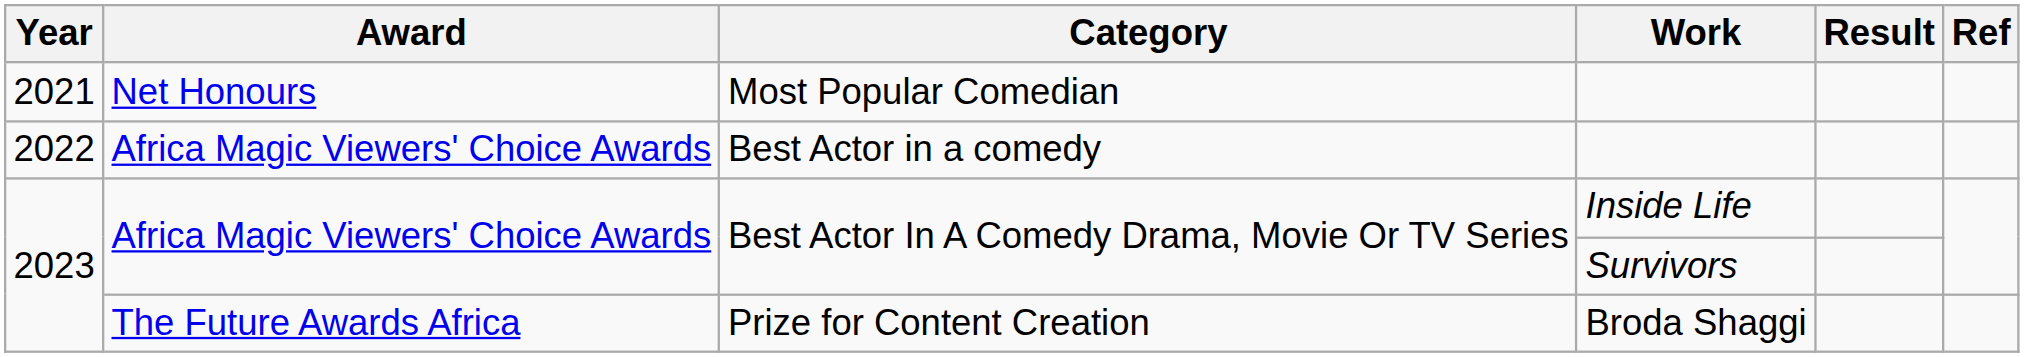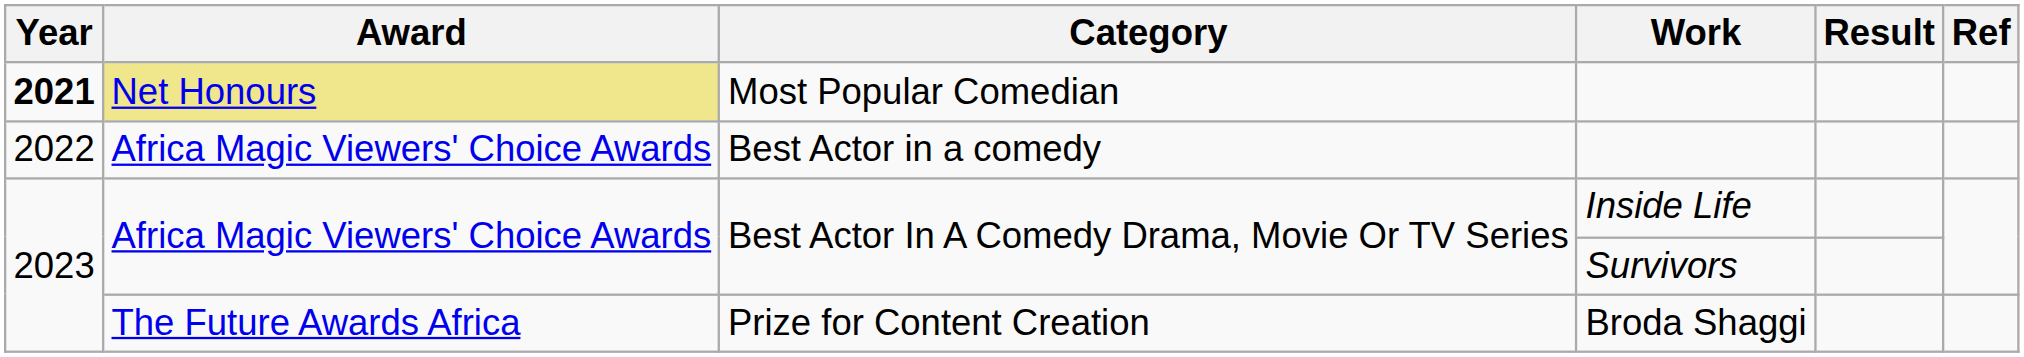(54, 91) normal -> (54, 91) bold
(214, 91) no background -> (214, 91) khaki background
